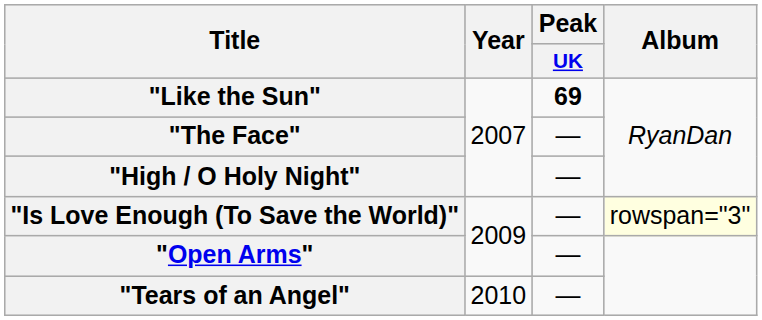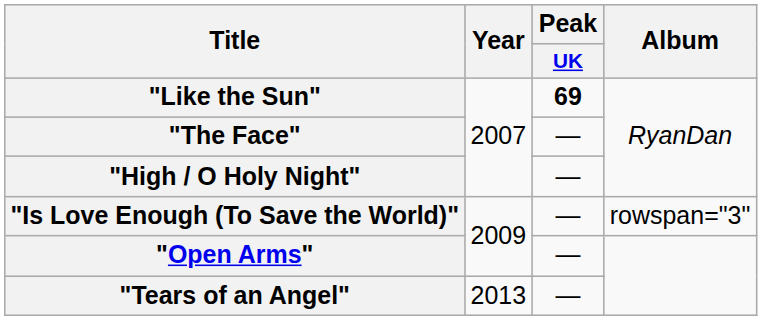(680, 215) lightyellow background -> (680, 215) no background
(498, 295) 2010 -> (498, 295) 2013
